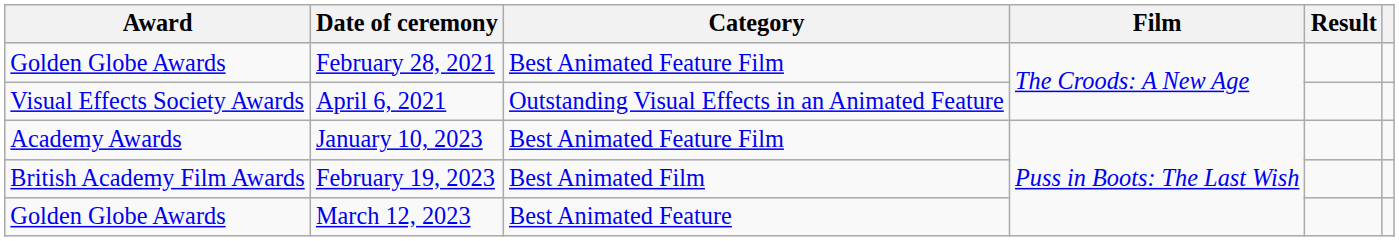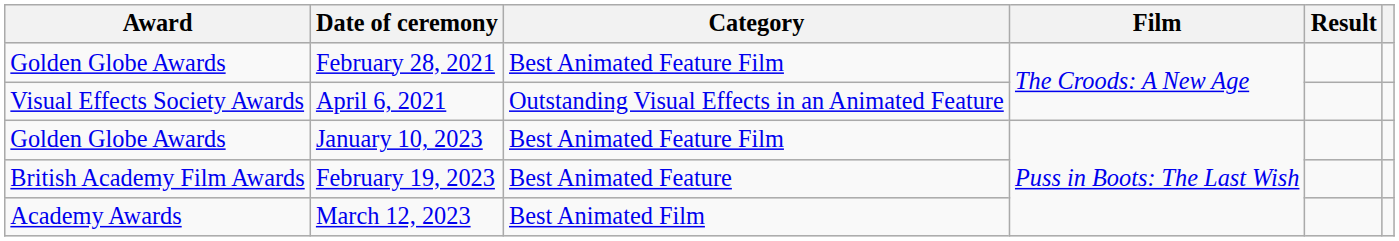(96, 139) Academy Awards -> (118, 139) Golden Globe Awards
(607, 178) Best Animated Film -> (620, 178) Best Animated Feature
(118, 216) Golden Globe Awards -> (96, 216) Academy Awards
(620, 216) Best Animated Feature -> (607, 216) Best Animated Film
